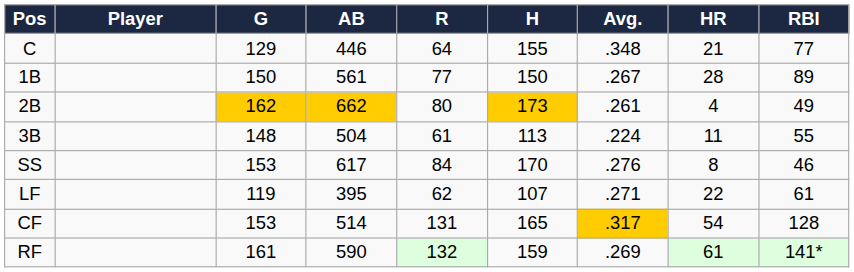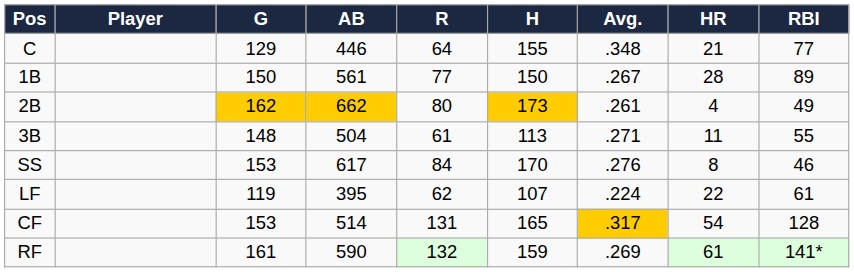(623, 135) .224 -> (623, 135) .271
(623, 194) .271 -> (623, 194) .224
